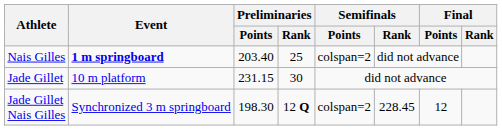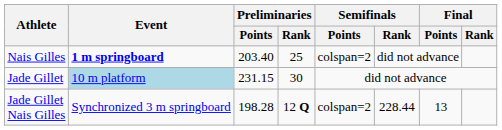(109, 78) no background -> (109, 78) lightblue background
(256, 107) 198.30 -> (256, 107) 198.28
(397, 107) 228.45 -> (397, 107) 228.44
(441, 107) 12 -> (441, 107) 13
